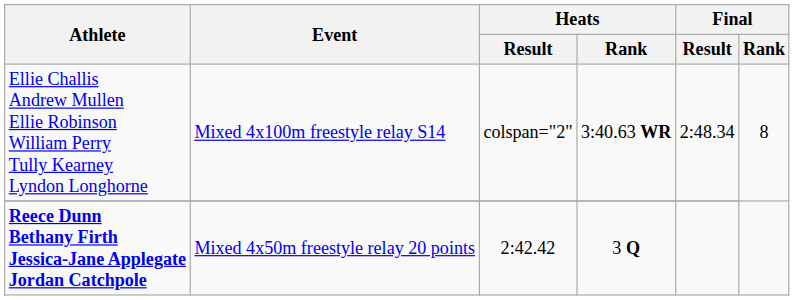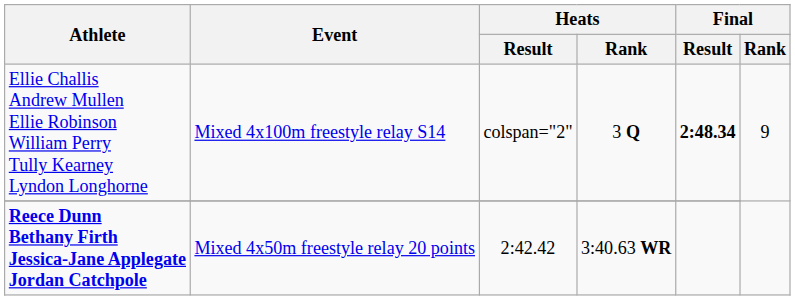(626, 132) 3:40.63 WR -> (626, 132) 3 Q
(707, 132) normal -> (708, 132) bold
(764, 132) 8 -> (765, 132) 9
(626, 248) 3 Q -> (626, 248) 3:40.63 WR
